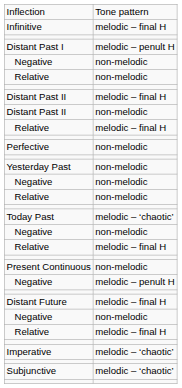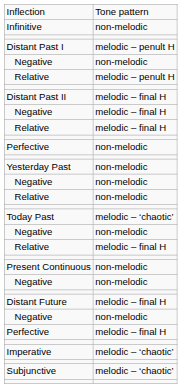(131, 27) melodic – final H -> (121, 27) non-melodic
(121, 77) non-melodic -> (135, 77) melodic – penult H
(36, 112) Distant Past II -> (29, 112) Negative
(121, 112) non-melodic -> (131, 112) melodic – final H
(135, 282) melodic – penult H -> (121, 282) non-melodic
(28, 332) Relative -> (28, 332) Perfective
